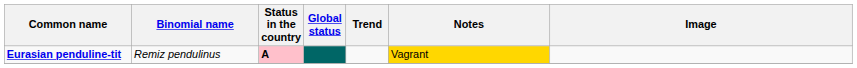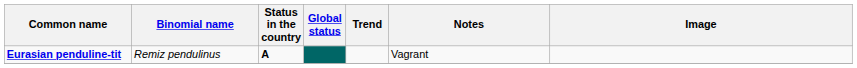(265, 54) pink background -> (265, 54) no background
(410, 54) gold background -> (410, 54) no background
